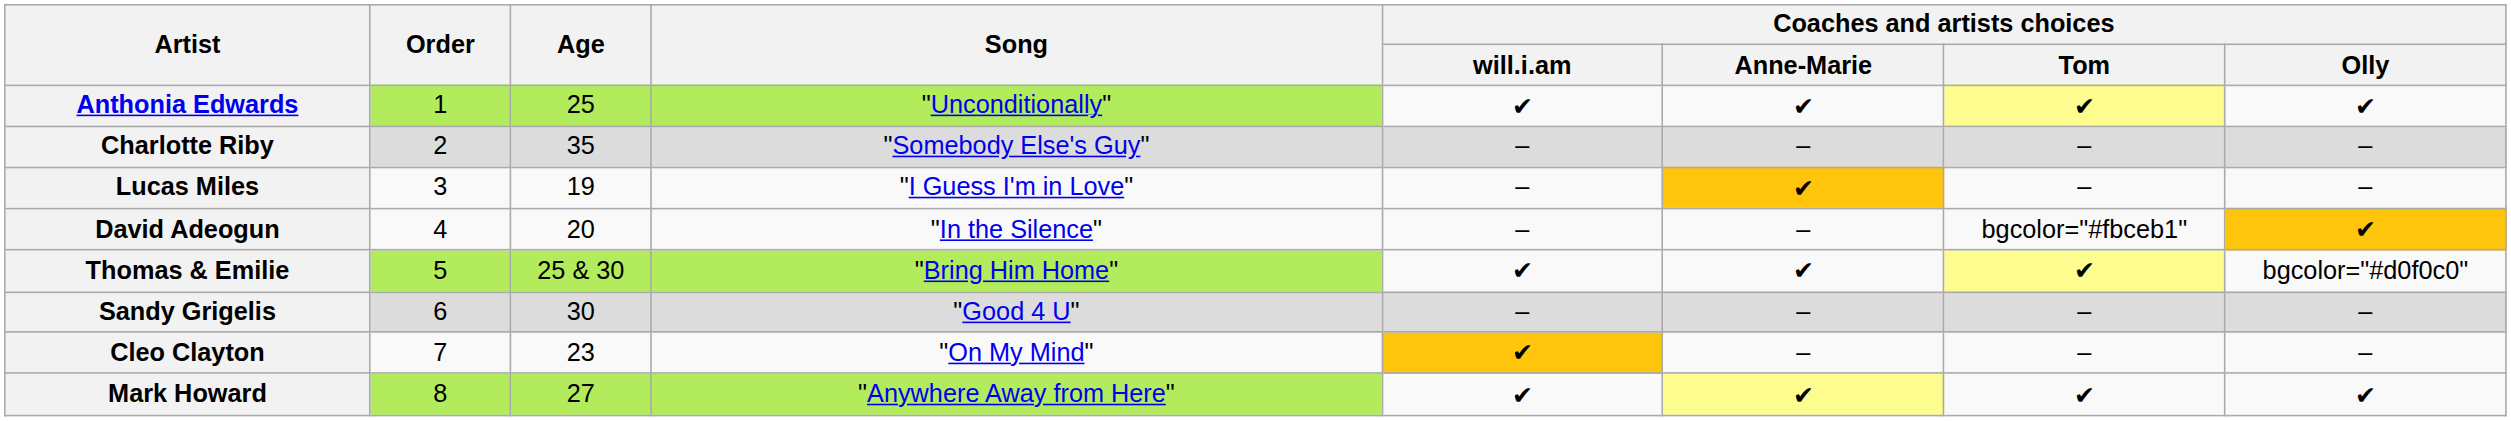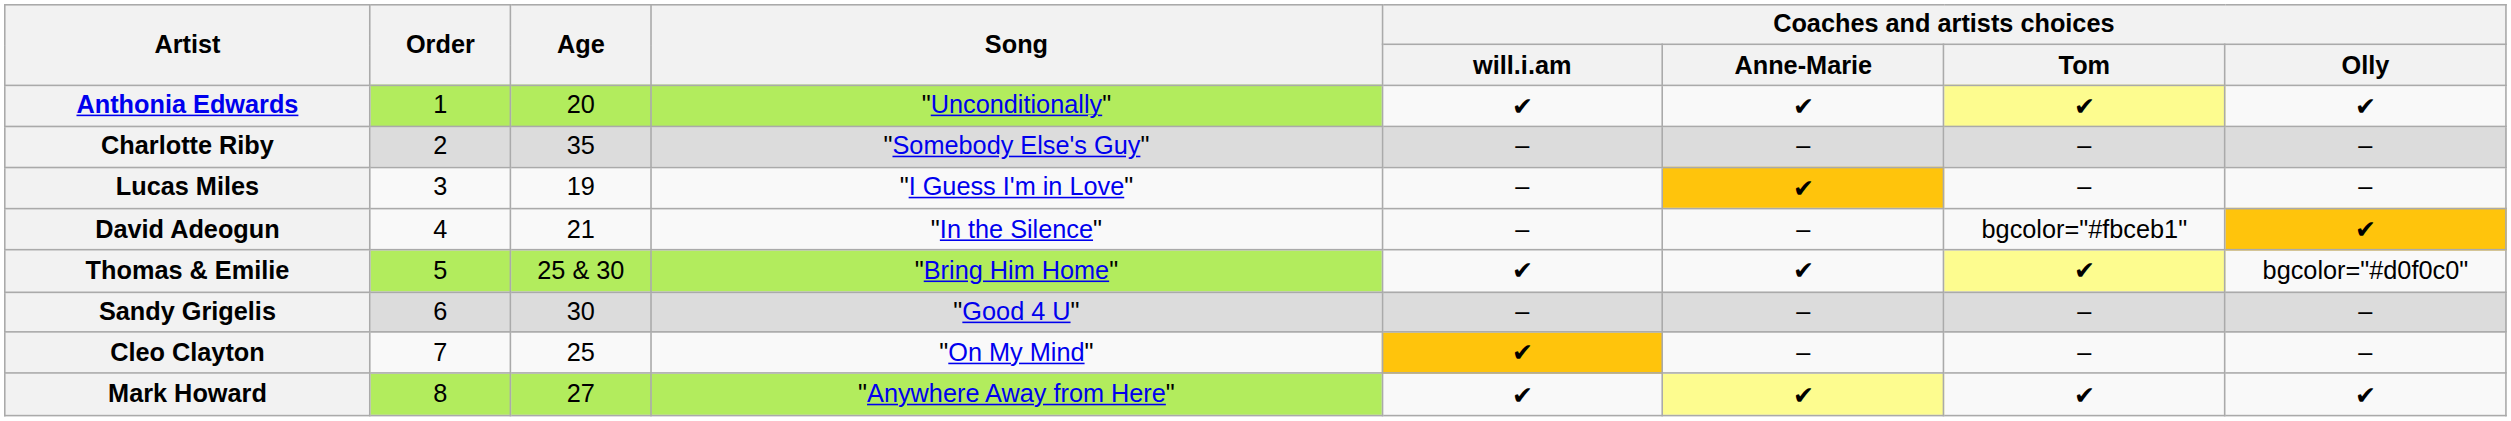(581, 105) 25 -> (581, 105) 20
(581, 228) 20 -> (581, 228) 21
(581, 352) 23 -> (581, 352) 25
